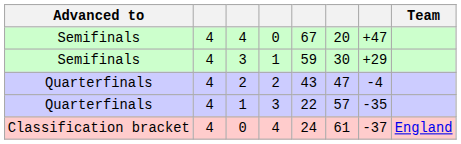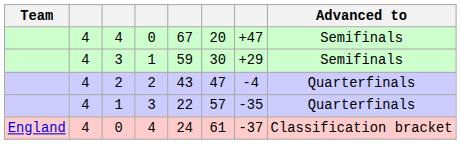columns swapped: (424, 16) <-> (99, 16)
